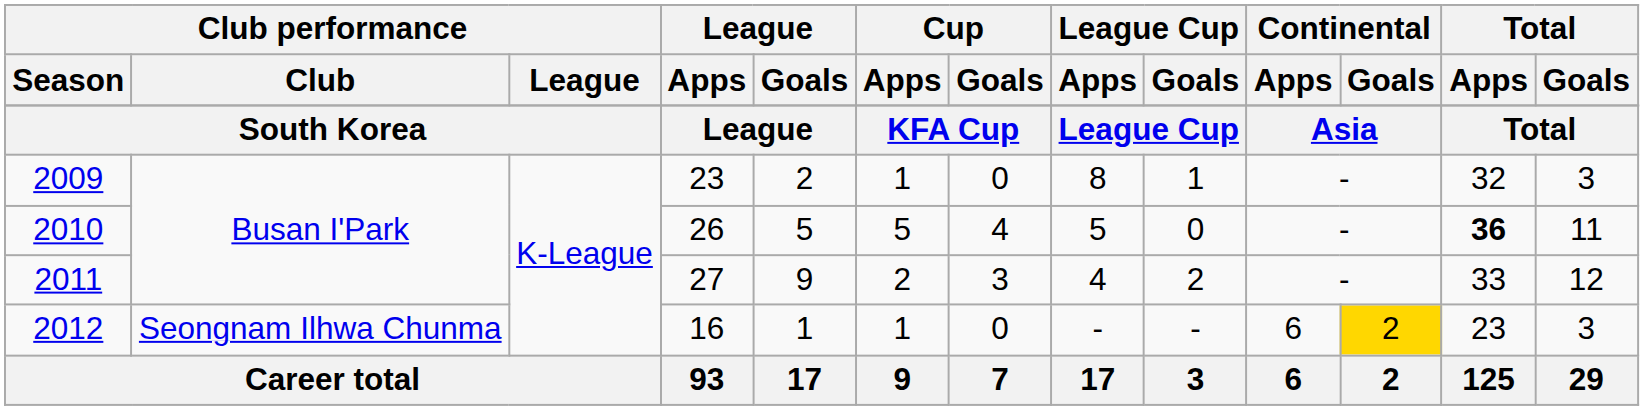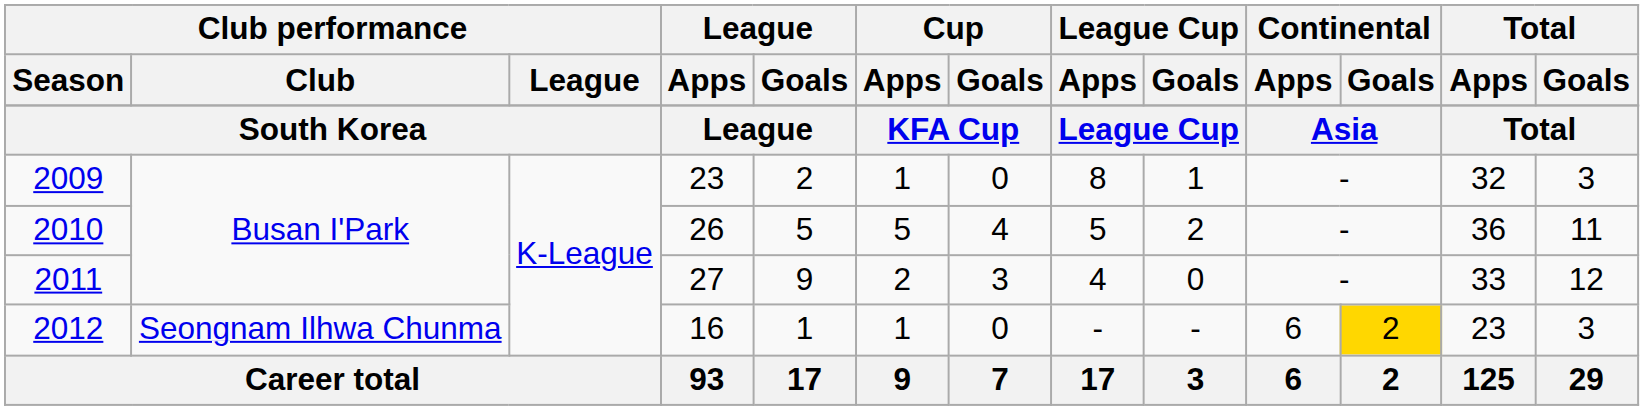(1195, 229) 0 -> (1195, 229) 2
(1489, 229) bold -> (1489, 229) normal
(1195, 279) 2 -> (1195, 279) 0
